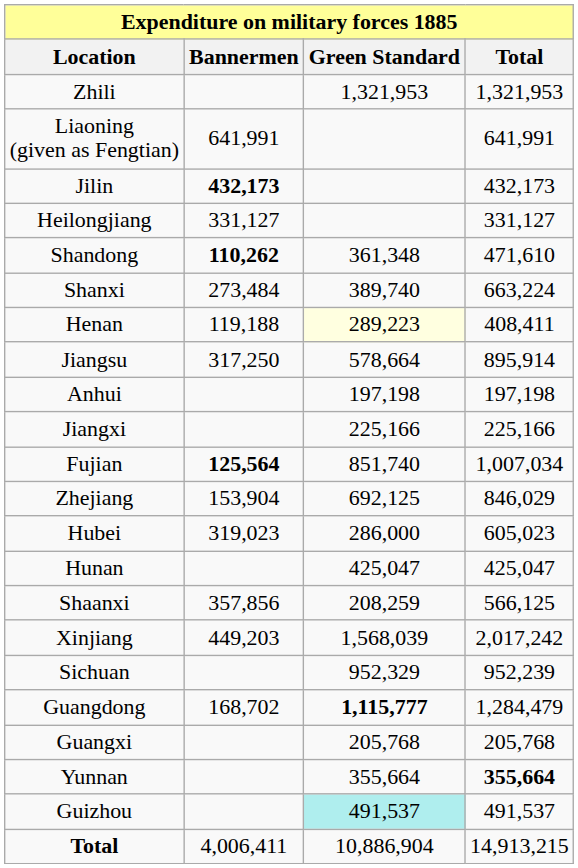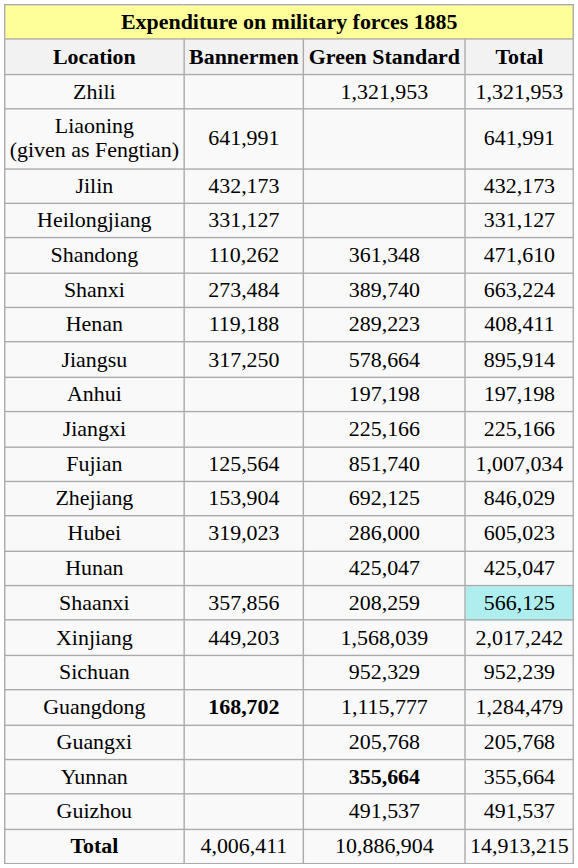(244, 185) bold -> (244, 185) normal
(244, 255) bold -> (244, 255) normal
(384, 324) lightyellow background -> (384, 324) no background
(244, 463) bold -> (244, 463) normal
(519, 602) no background -> (519, 602) paleturquoise background
(244, 707) normal -> (244, 707) bold
(384, 707) bold -> (384, 707) normal
(384, 776) normal -> (384, 776) bold
(519, 776) bold -> (519, 776) normal
(384, 811) paleturquoise background -> (384, 811) no background
